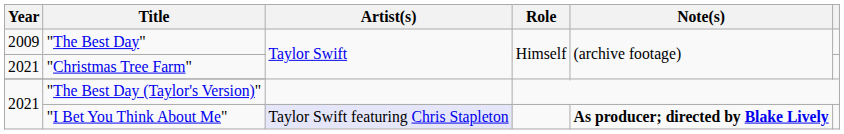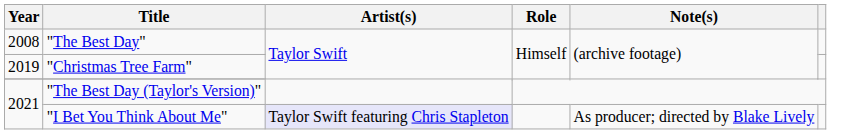(24, 41) 2009 -> (24, 41) 2008
(24, 66) 2021 -> (24, 66) 2019
(701, 116) bold -> (694, 116) normal
